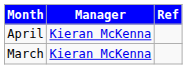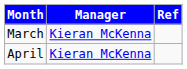rows swapped: (26, 54) <-> (26, 34)
